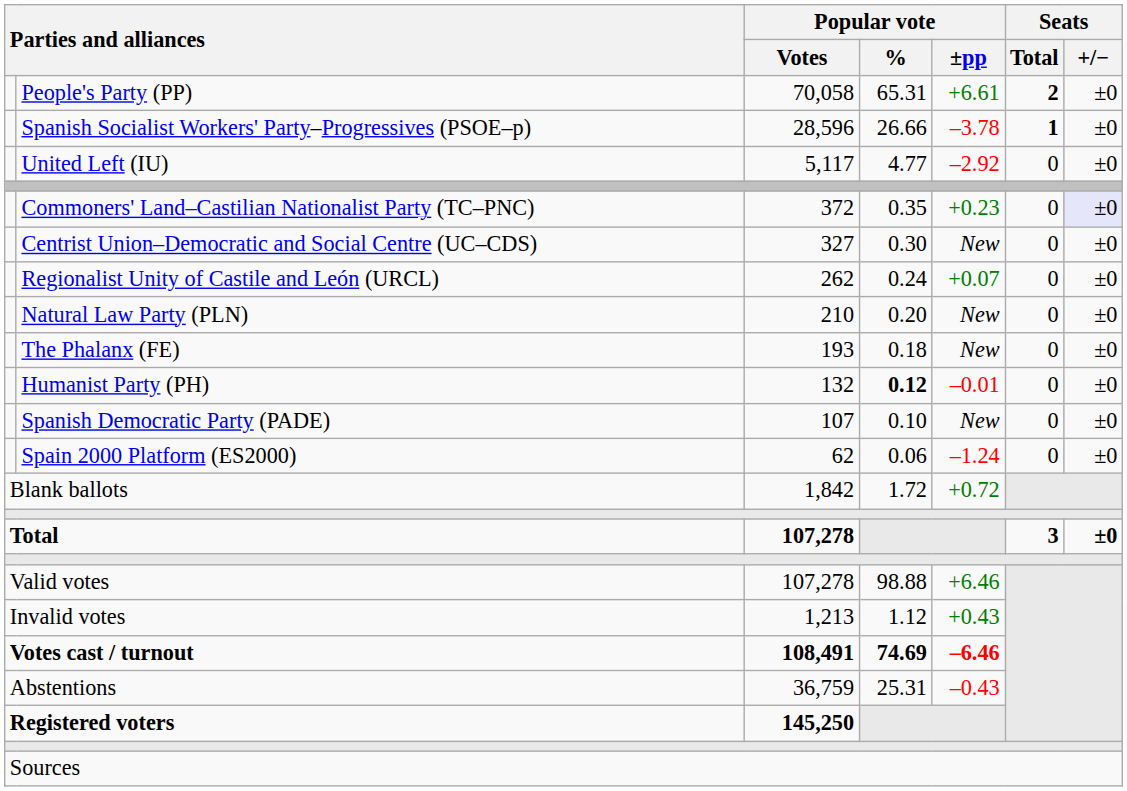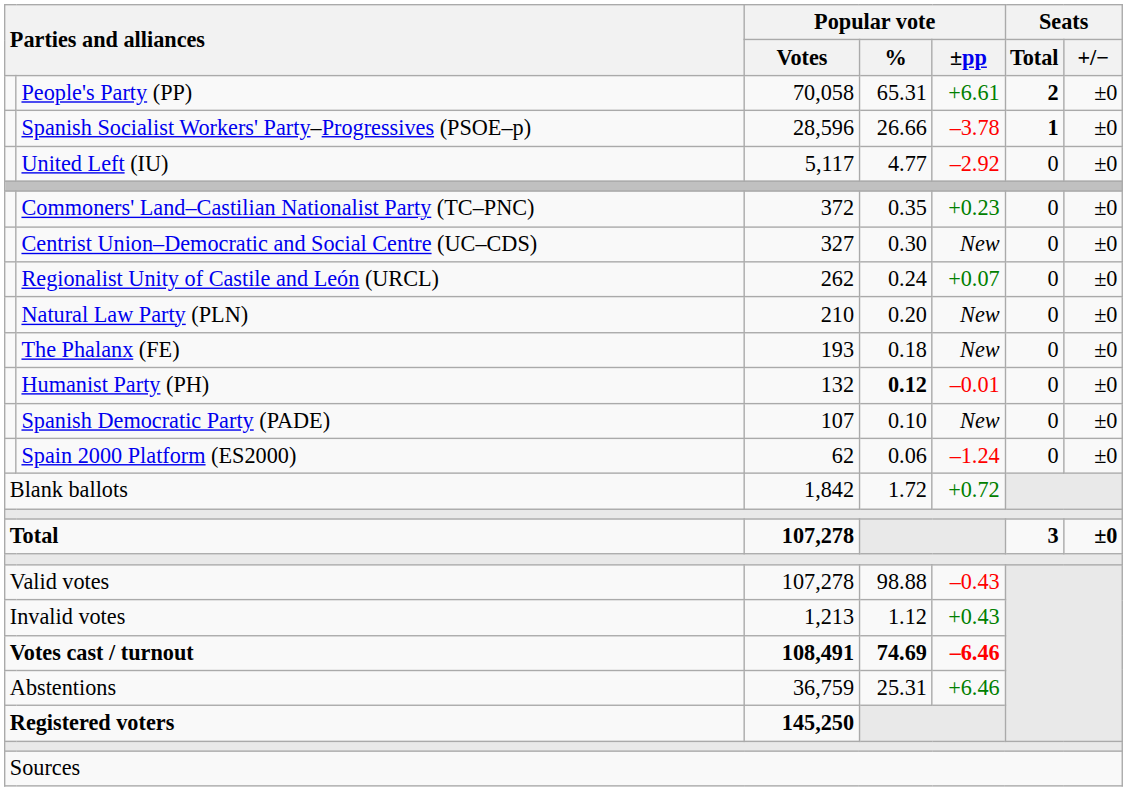(1106, 208) lavender background -> (1106, 208) no background
(974, 581) +6.46 -> (975, 581) –0.43
(975, 687) –0.43 -> (974, 687) +6.46
